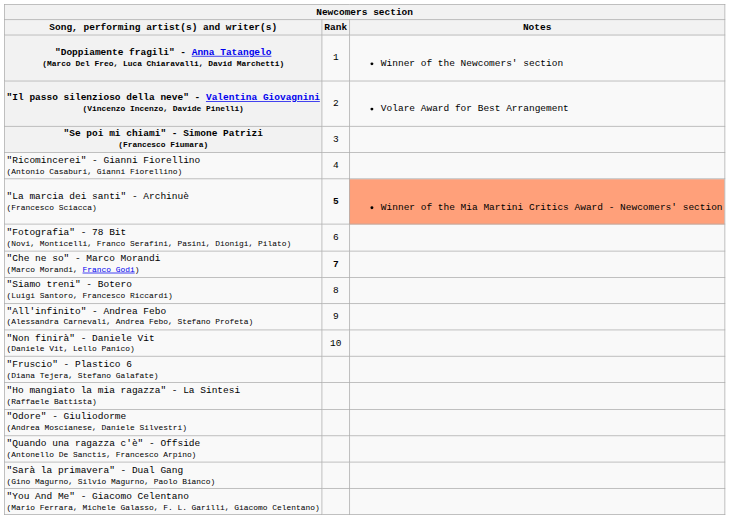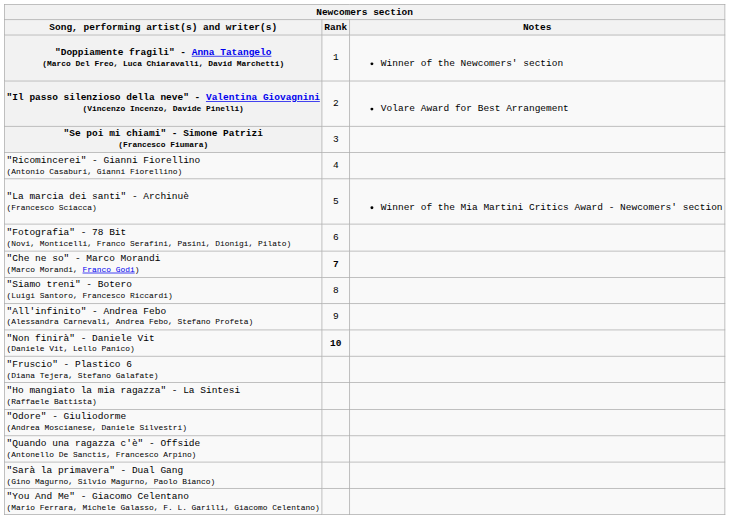(336, 202) bold -> (336, 202) normal
(537, 207) lightsalmon background -> (537, 207) no background
(336, 343) normal -> (336, 343) bold
